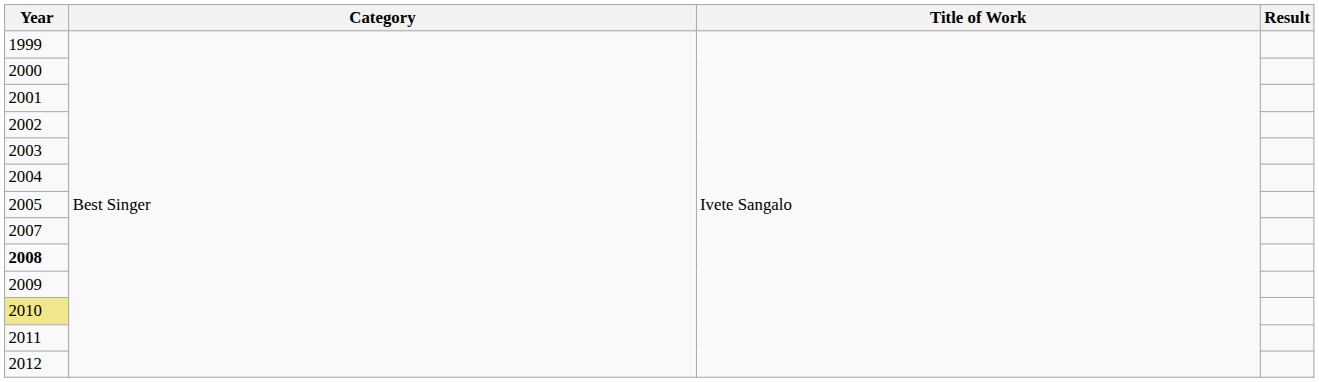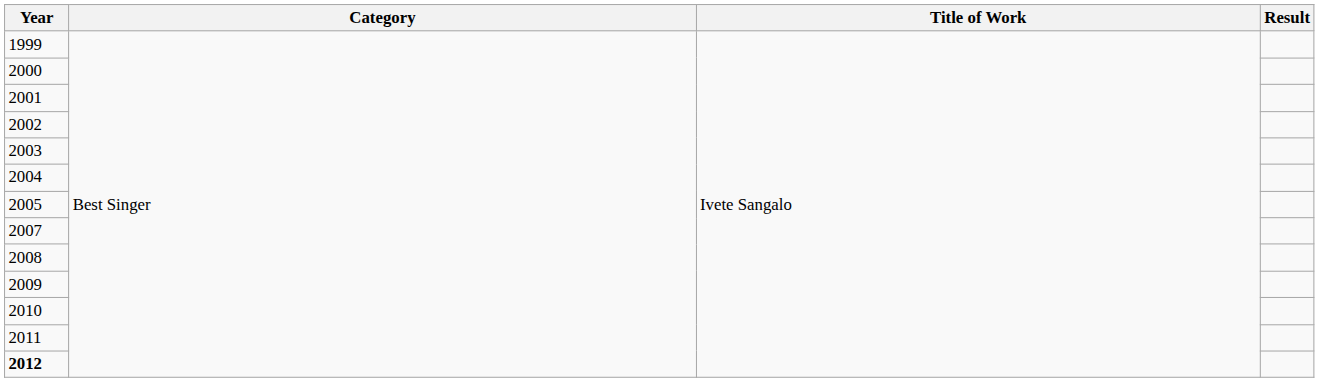(25, 257) bold -> (25, 257) normal
(25, 310) khaki background -> (25, 310) no background
(25, 364) normal -> (25, 364) bold
